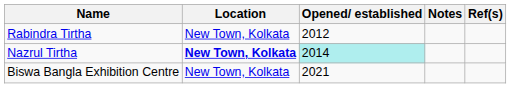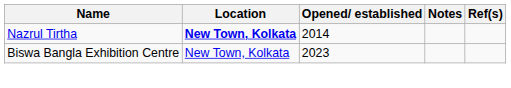- row: (49, 33)
(316, 53) paleturquoise background -> (316, 33) no background
(316, 72) 2021 -> (316, 53) 2023
